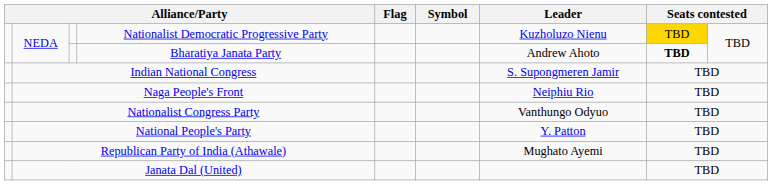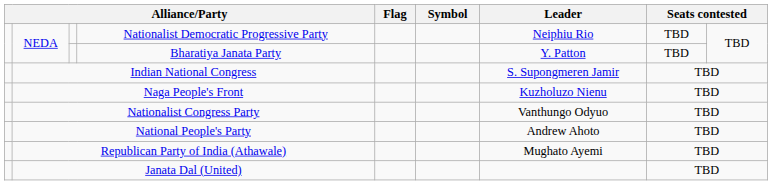(563, 33) Kuzholuzo Nienu -> (563, 33) Neiphiu Rio
(677, 33) gold background -> (677, 33) no background
(563, 53) Andrew Ahoto -> (563, 53) Y. Patton
(677, 53) bold -> (677, 53) normal
(563, 92) Neiphiu Rio -> (563, 92) Kuzholuzo Nienu
(563, 131) Y. Patton -> (563, 131) Andrew Ahoto
